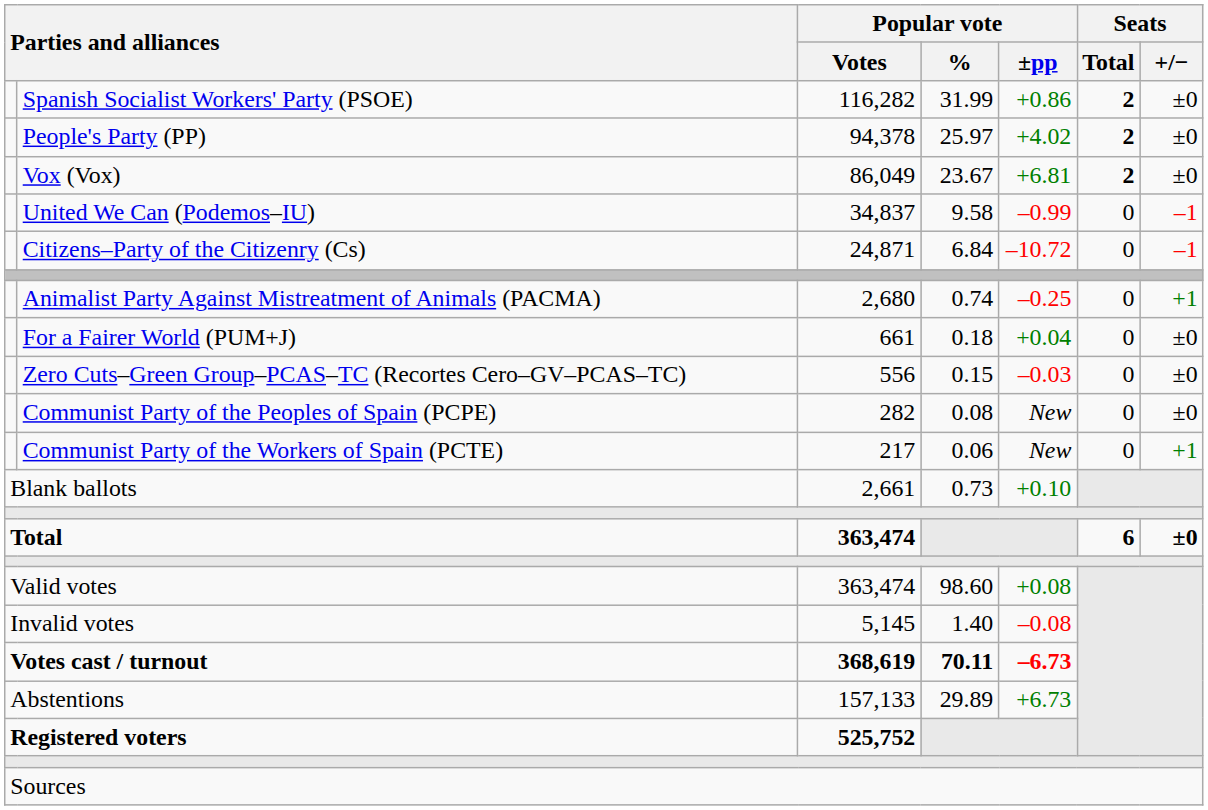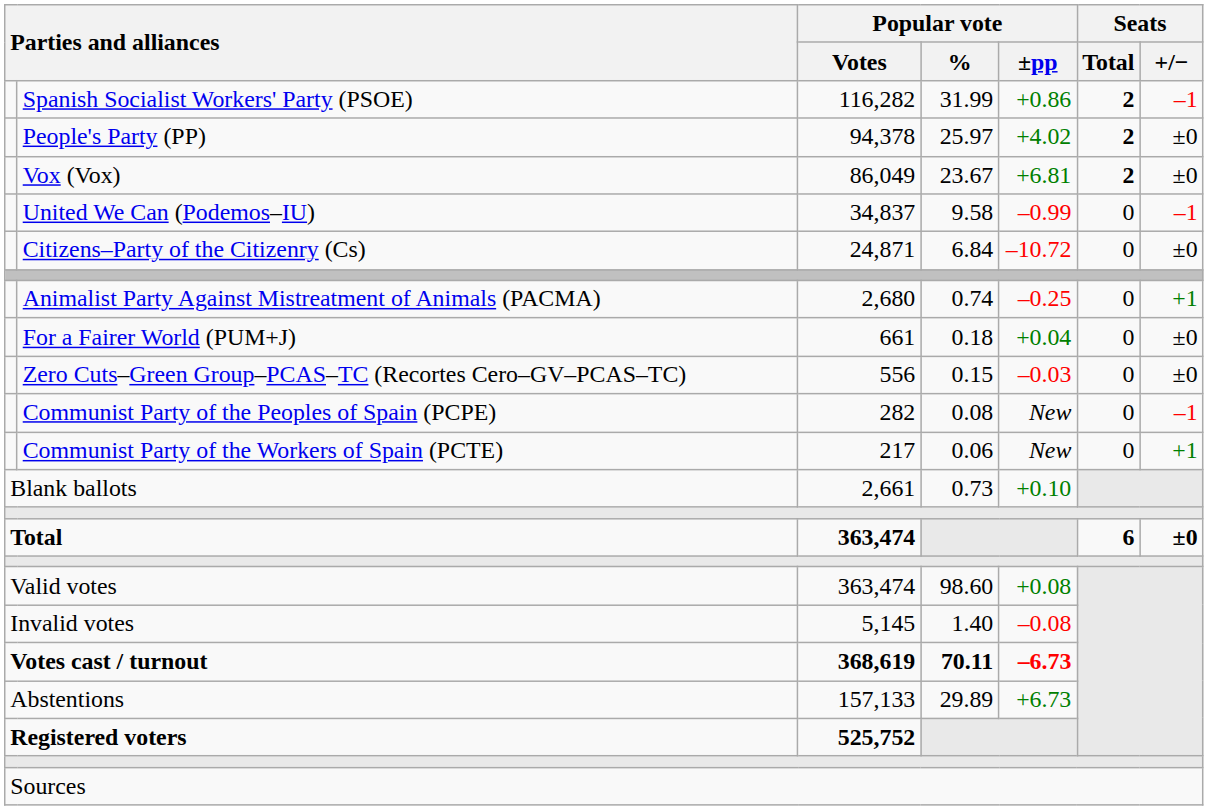(1185, 99) ±0 -> (1186, 99) –1
(1186, 250) –1 -> (1185, 250) ±0
(1185, 412) ±0 -> (1186, 412) –1
